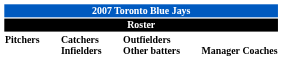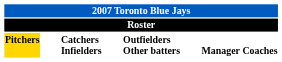(22, 39) no background -> (22, 39) gold background
